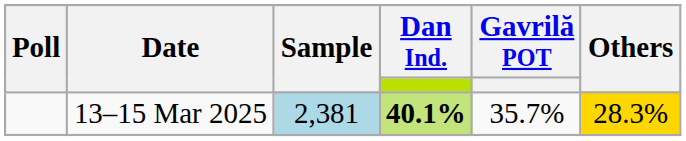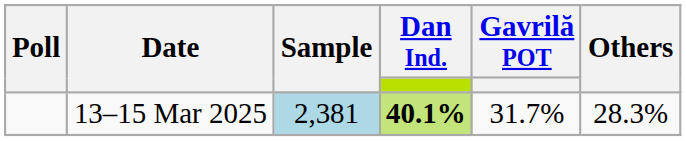(527, 112) 35.7% -> (527, 112) 31.7%
(631, 112) gold background -> (631, 112) no background
